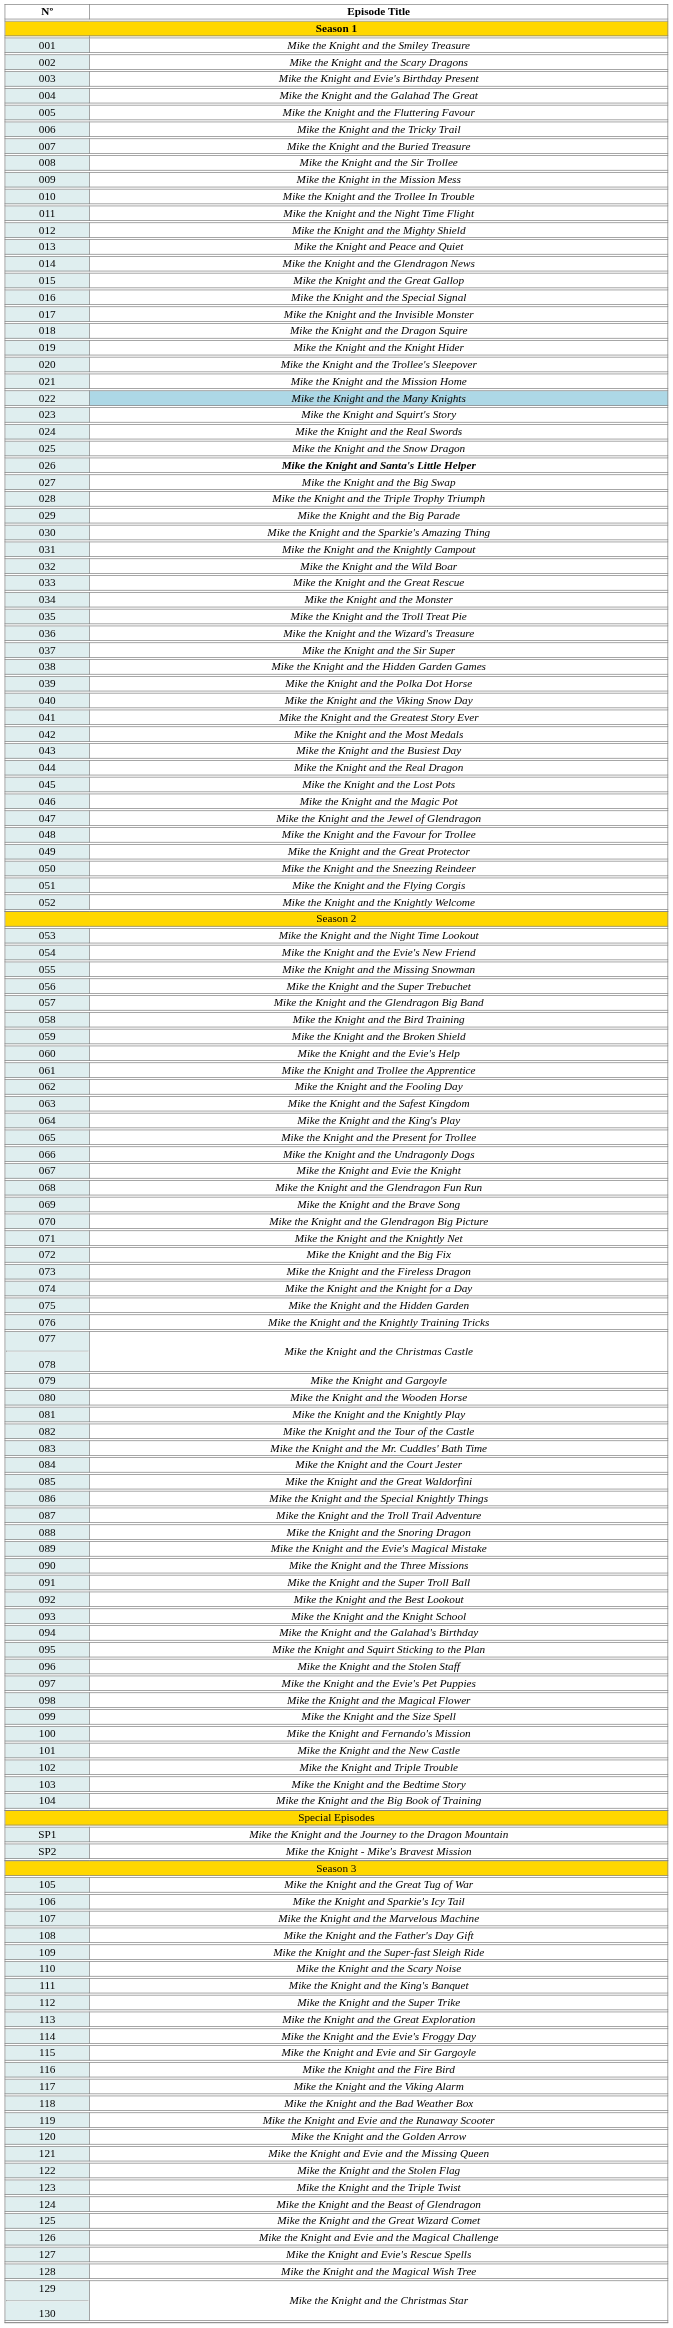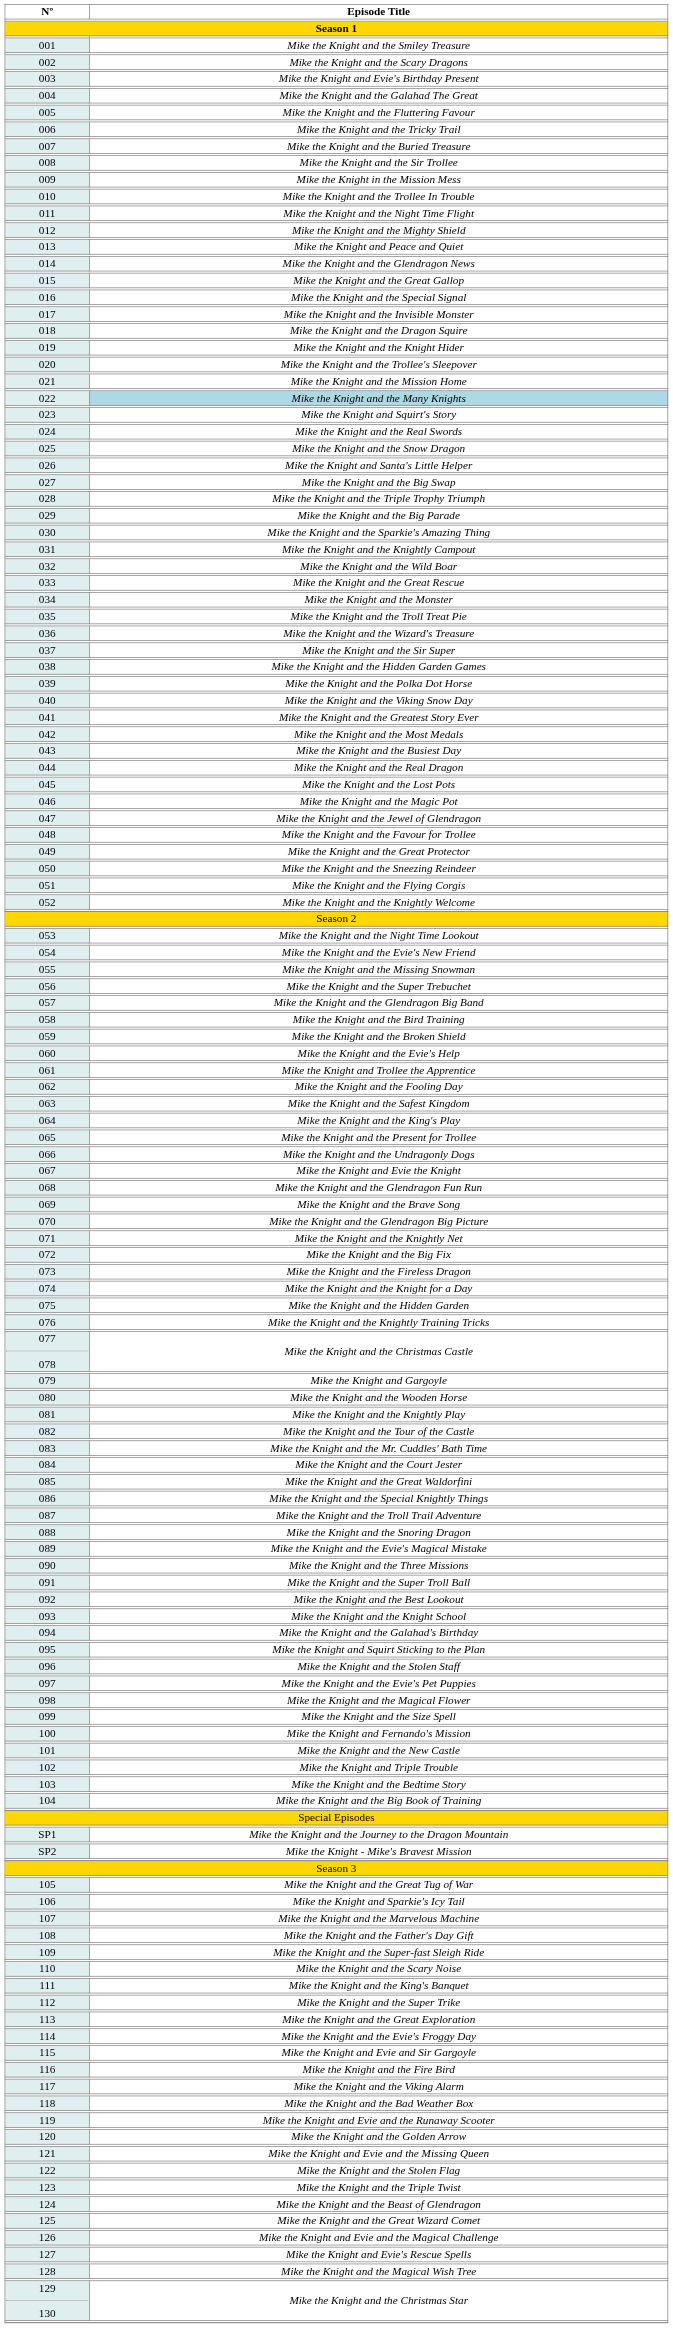(379, 465) bold -> (379, 465) normal
